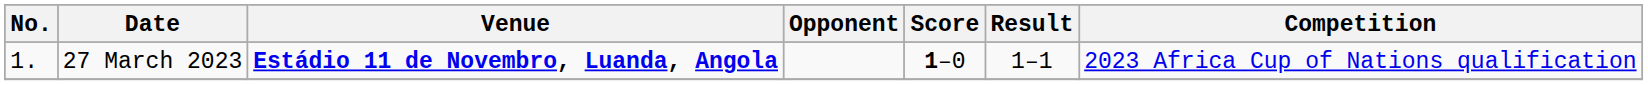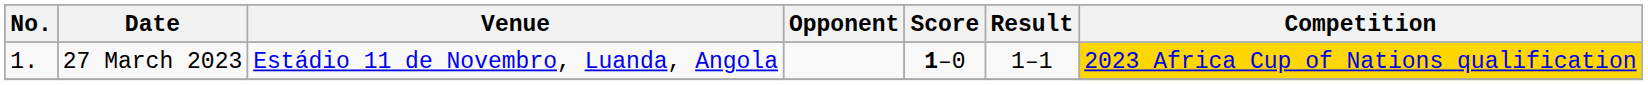(516, 61) bold -> (516, 61) normal
(1360, 61) no background -> (1360, 61) gold background
